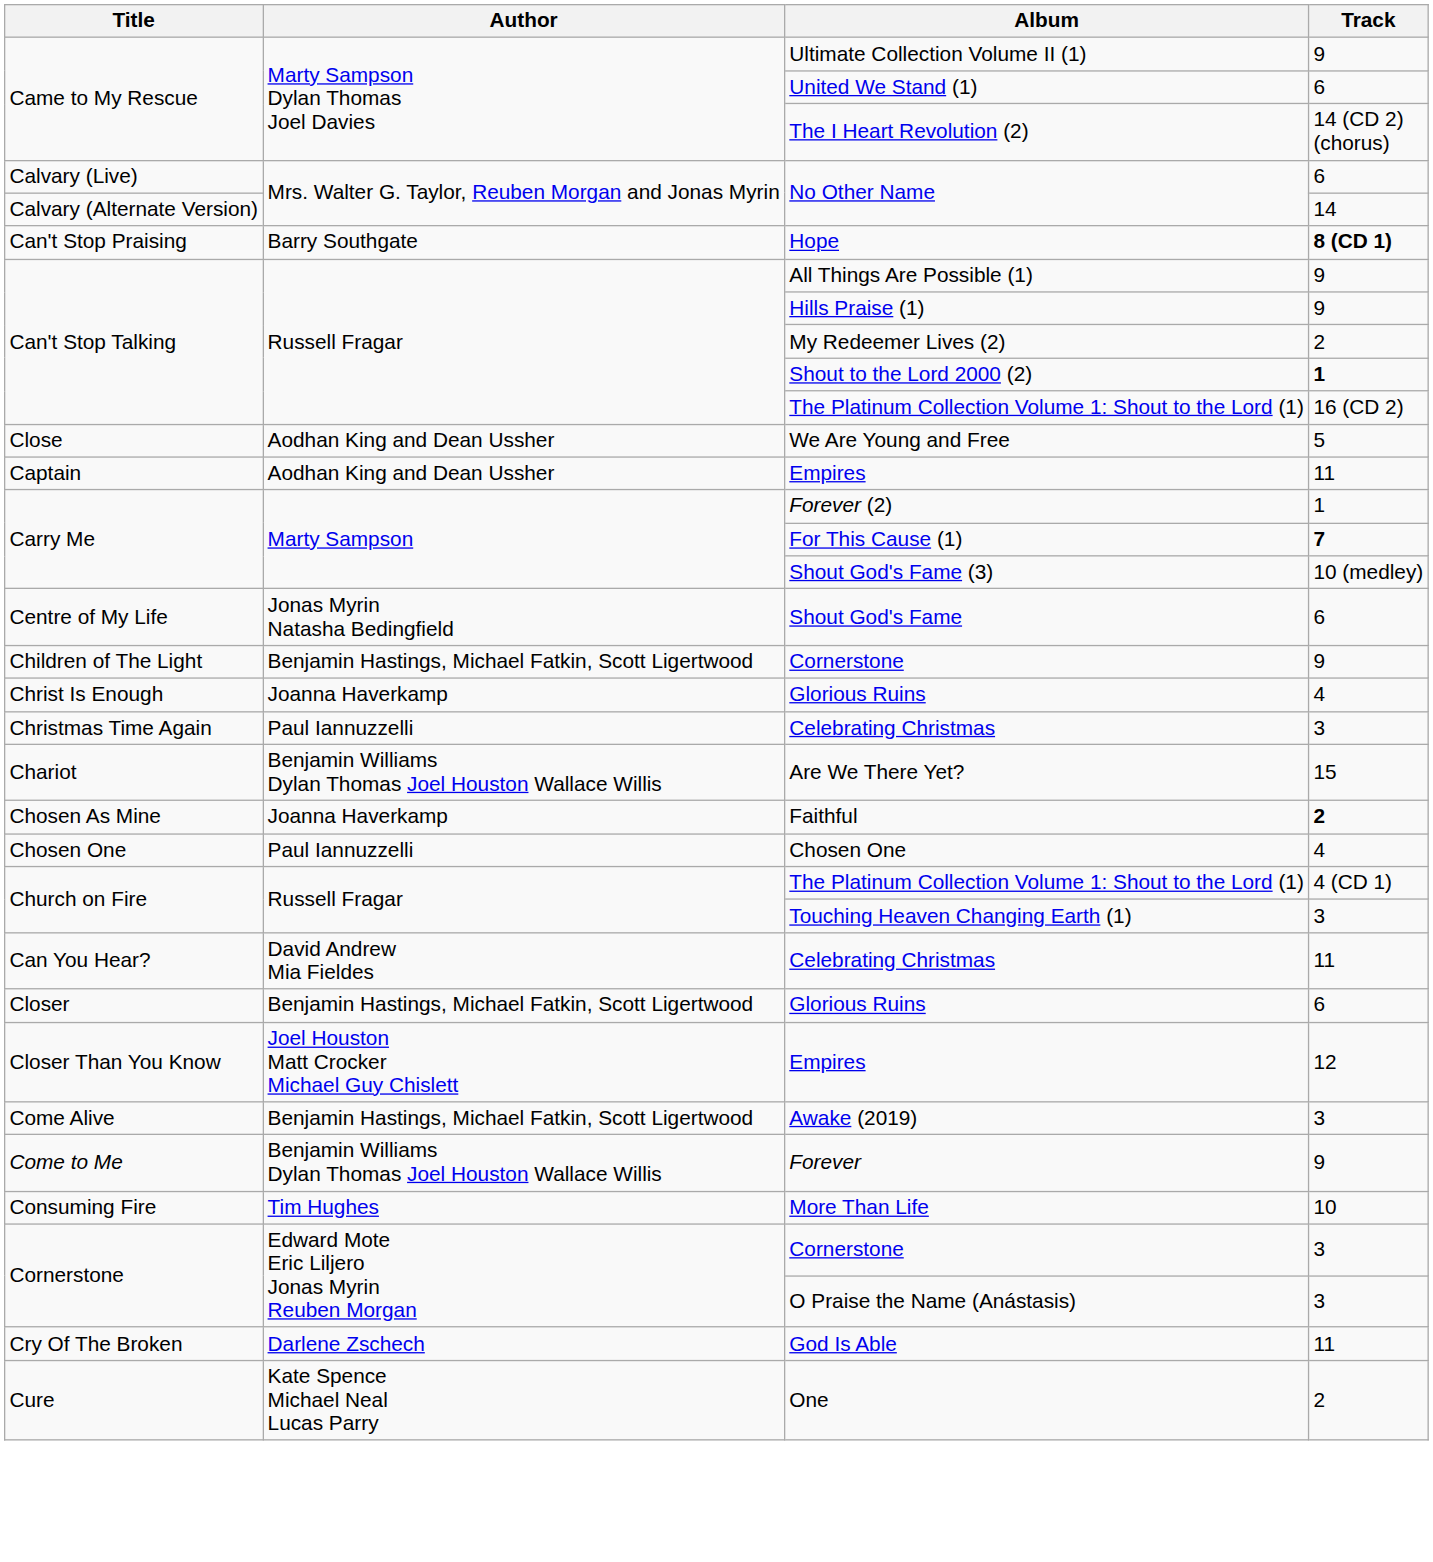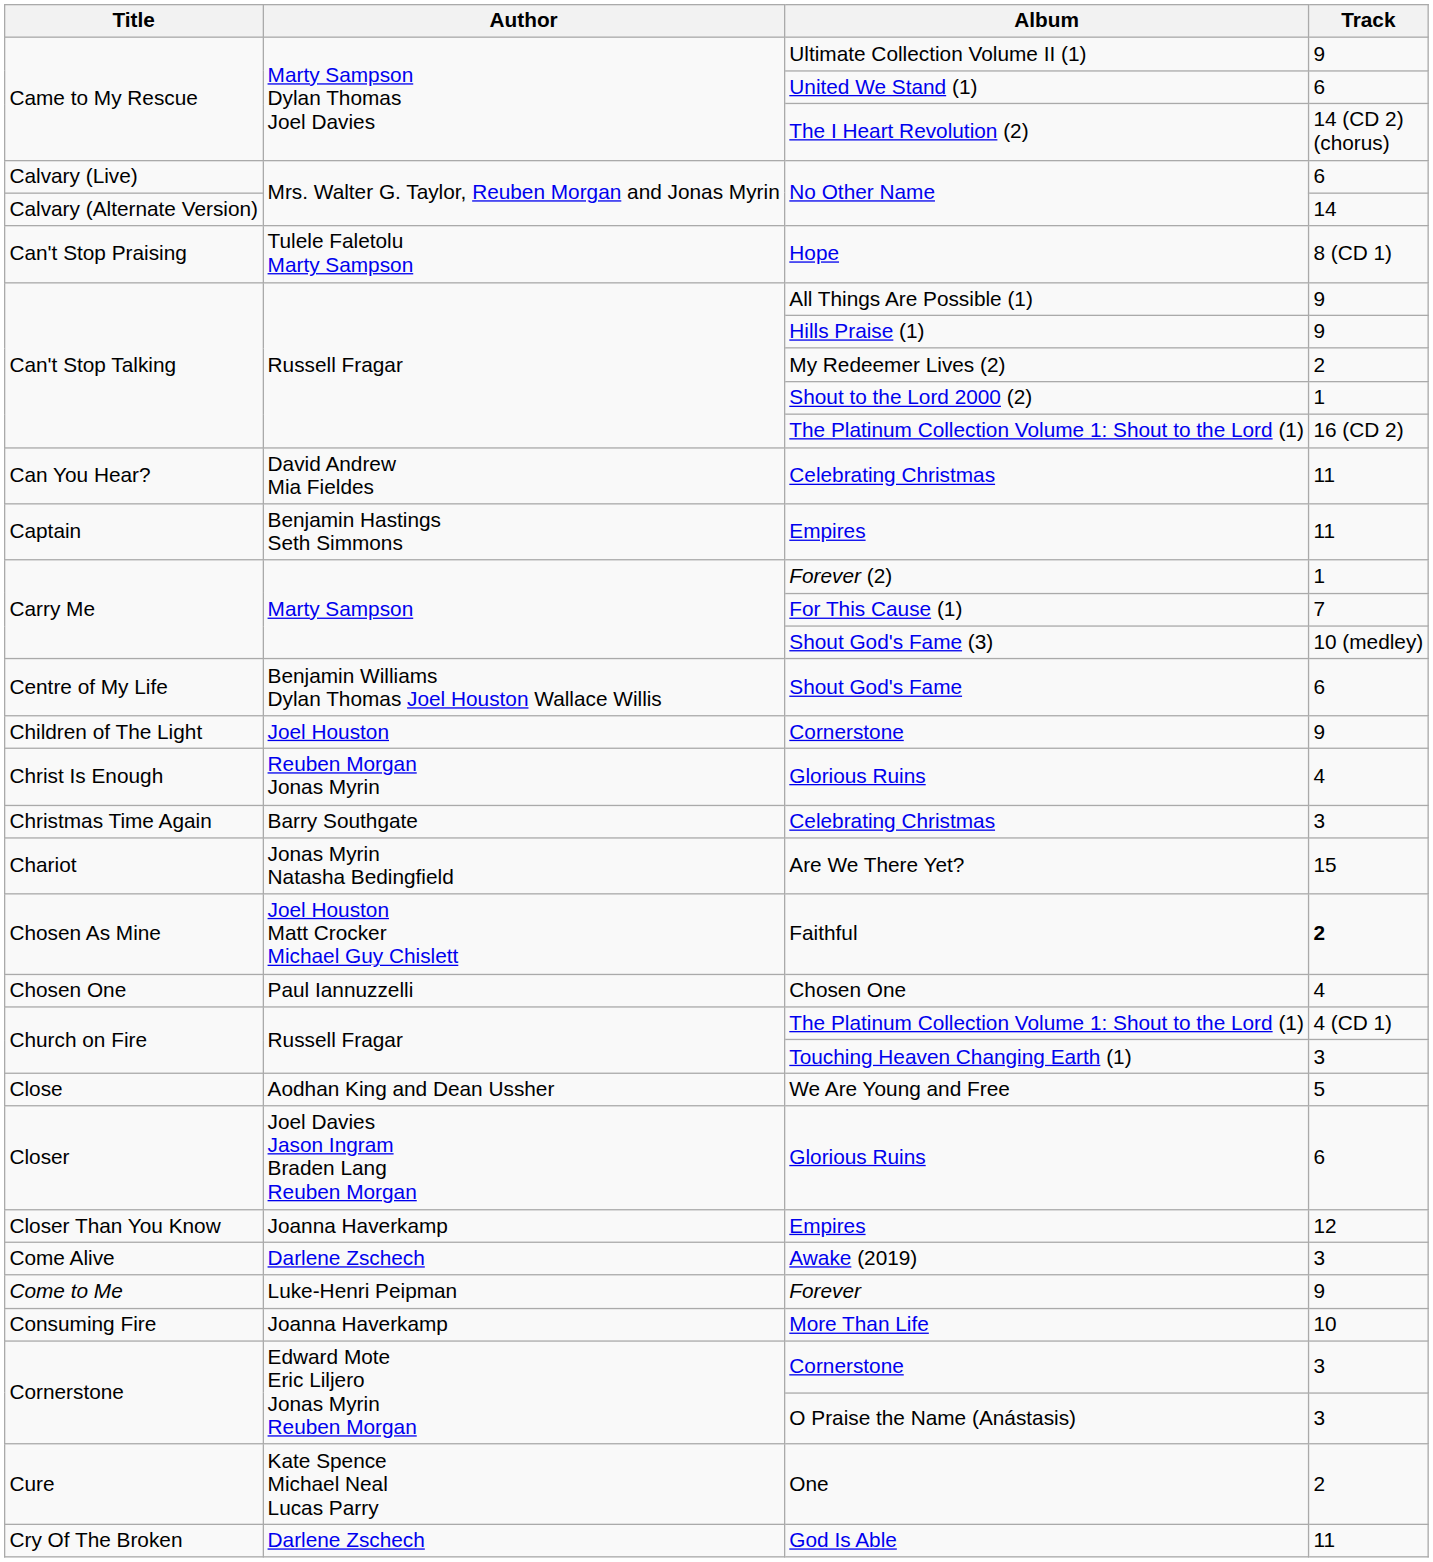(343, 242) Barry Southgate -> (340, 254) Tulele Faletolu Marty Sampson
(1353, 242) bold -> (1353, 254) normal
(1319, 374) bold -> (1319, 397) normal
rows swapped: (80, 960) <-> (36, 440)
(411, 473) Aodhan King and Dean Ussher -> (354, 531) Benjamin Hastings Seth Simmons
(1319, 539) bold -> (1319, 609) normal
(361, 616) Jonas Myrin Natasha Bedingfield -> (465, 687) Benjamin Williams Dylan Thomas Joel Houston Wallace Willis
(510, 661) Benjamin Hastings, Michael Fatkin, Scott Ligertwood -> (328, 731) Joel Houston
(358, 694) Joanna Haverkamp -> (342, 776) Reuben Morgan Jonas Myrin
(340, 727) Paul Iannuzzelli -> (343, 821) Barry Southgate
(465, 772) Benjamin Williams Dylan Thomas Joel Houston Wallace Willis -> (361, 865) Jonas Myrin Natasha Bedingfield
(358, 816) Joanna Haverkamp -> (363, 933) Joel Houston Matt Crocker Michael Guy Chislett
(510, 1005) Benjamin Hastings, Michael Fatkin, Scott Ligertwood -> (342, 1157) Joel Davies Jason Ingram Braden Lang Reuben Morgan
(363, 1061) Joel Houston Matt Crocker Michael Guy Chislett -> (358, 1225) Joanna Haverkamp
(510, 1118) Benjamin Hastings, Michael Fatkin, Scott Ligertwood -> (346, 1258) Darlene Zschech
(465, 1162) Benjamin Williams Dylan Thomas Joel Houston Wallace Willis -> (362, 1291) Luke-Henri Peipman
(323, 1207) Tim Hughes -> (358, 1324) Joanna Haverkamp
rows swapped: (96, 1343) <-> (32, 1399)
